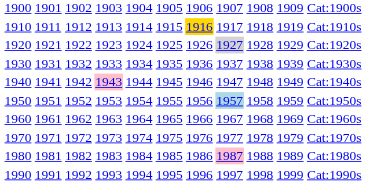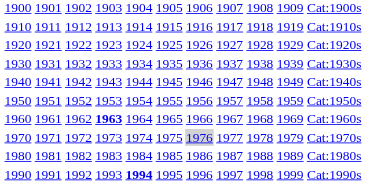(199, 26) gold background -> (199, 26) no background
(230, 45) lightgrey background -> (230, 45) no background
(109, 82) pink background -> (109, 82) no background
(230, 100) lightblue background -> (230, 100) no background
(109, 119) normal -> (109, 119) bold
(199, 137) no background -> (199, 137) lightgrey background
(230, 155) pink background -> (230, 155) no background
(139, 174) normal -> (139, 174) bold
